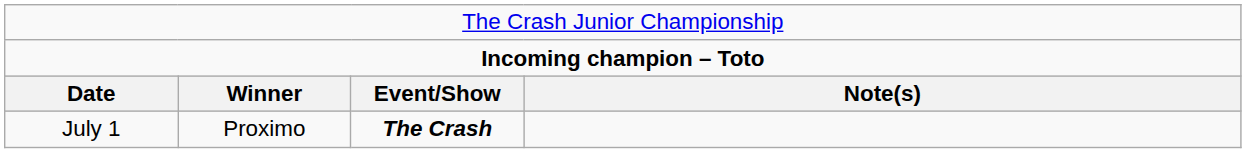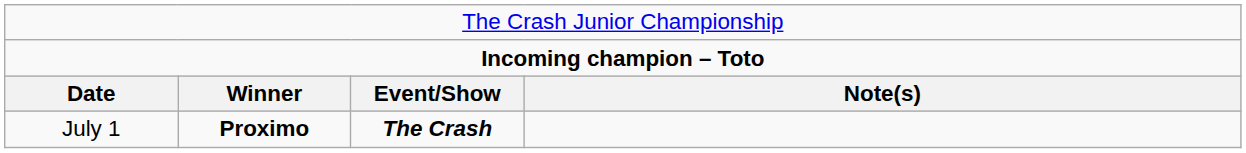(264, 128) normal -> (264, 128) bold
